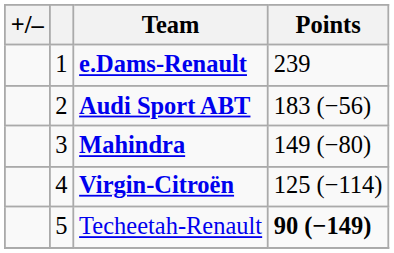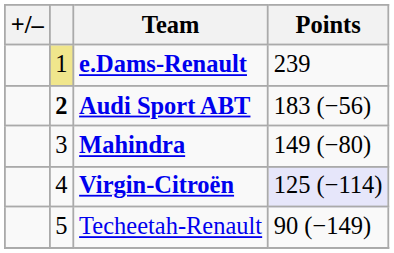(61, 64) no background -> (61, 64) khaki background
(61, 105) normal -> (61, 105) bold
(328, 185) no background -> (328, 185) lavender background
(323, 226) bold -> (322, 226) normal
